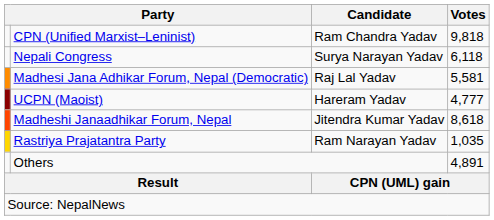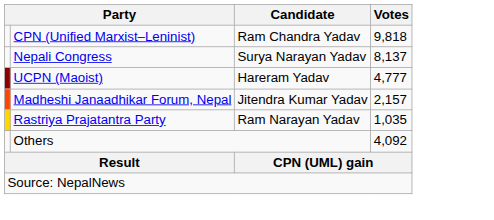(467, 57) 6,118 -> (390, 57) 8,137
- row: (161, 78)
(467, 120) 8,618 -> (390, 99) 2,157
(467, 162) 4,891 -> (390, 141) 4,092
